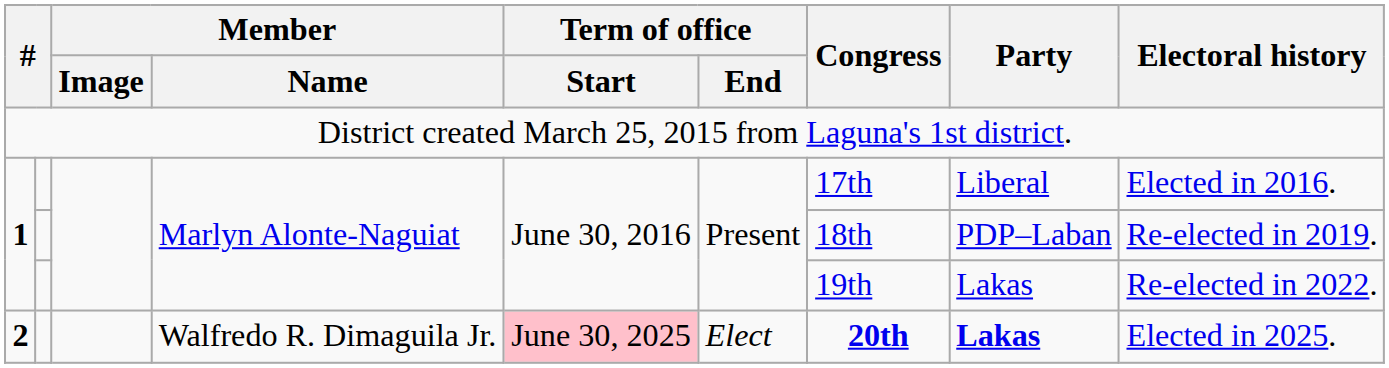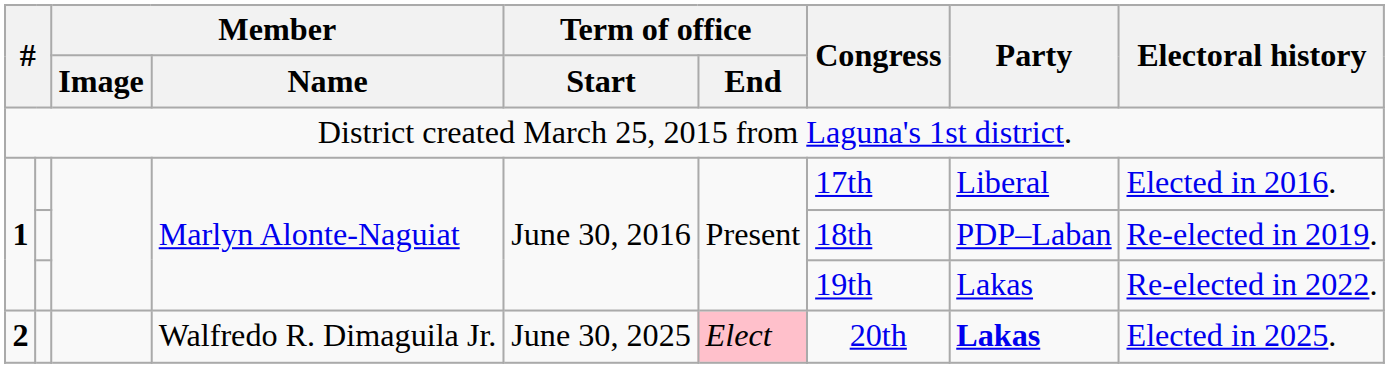(601, 336) pink background -> (601, 336) no background
(739, 336) no background -> (739, 336) pink background
(878, 336) bold -> (878, 336) normal
